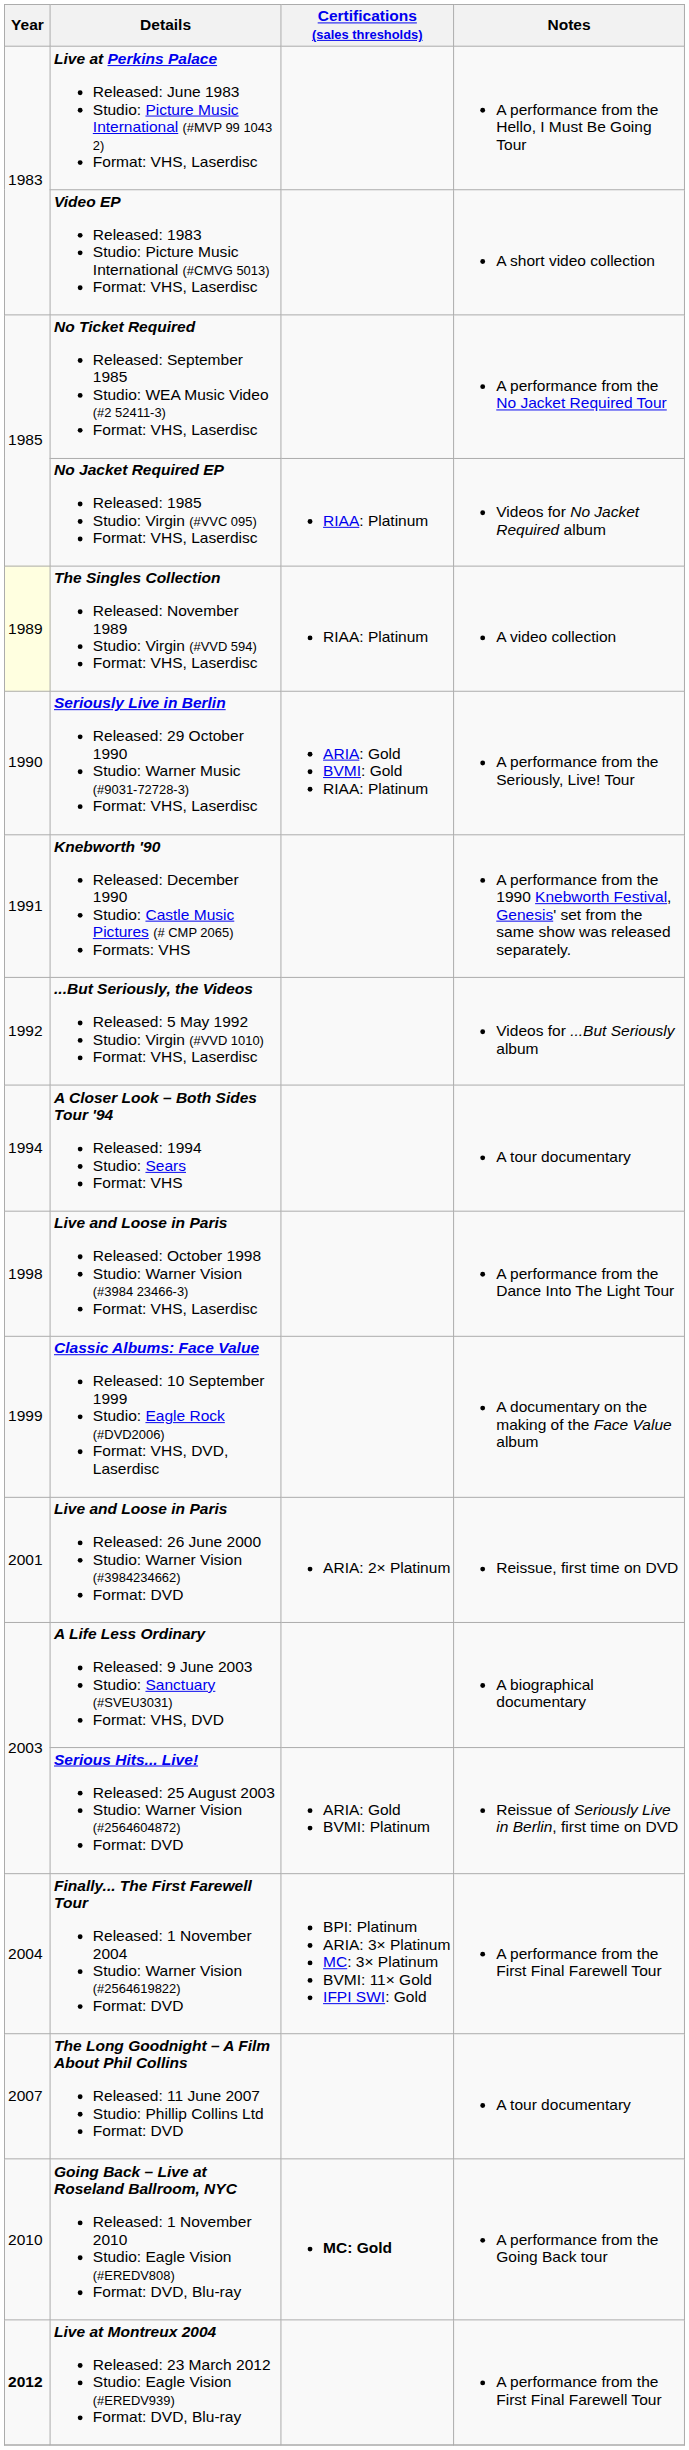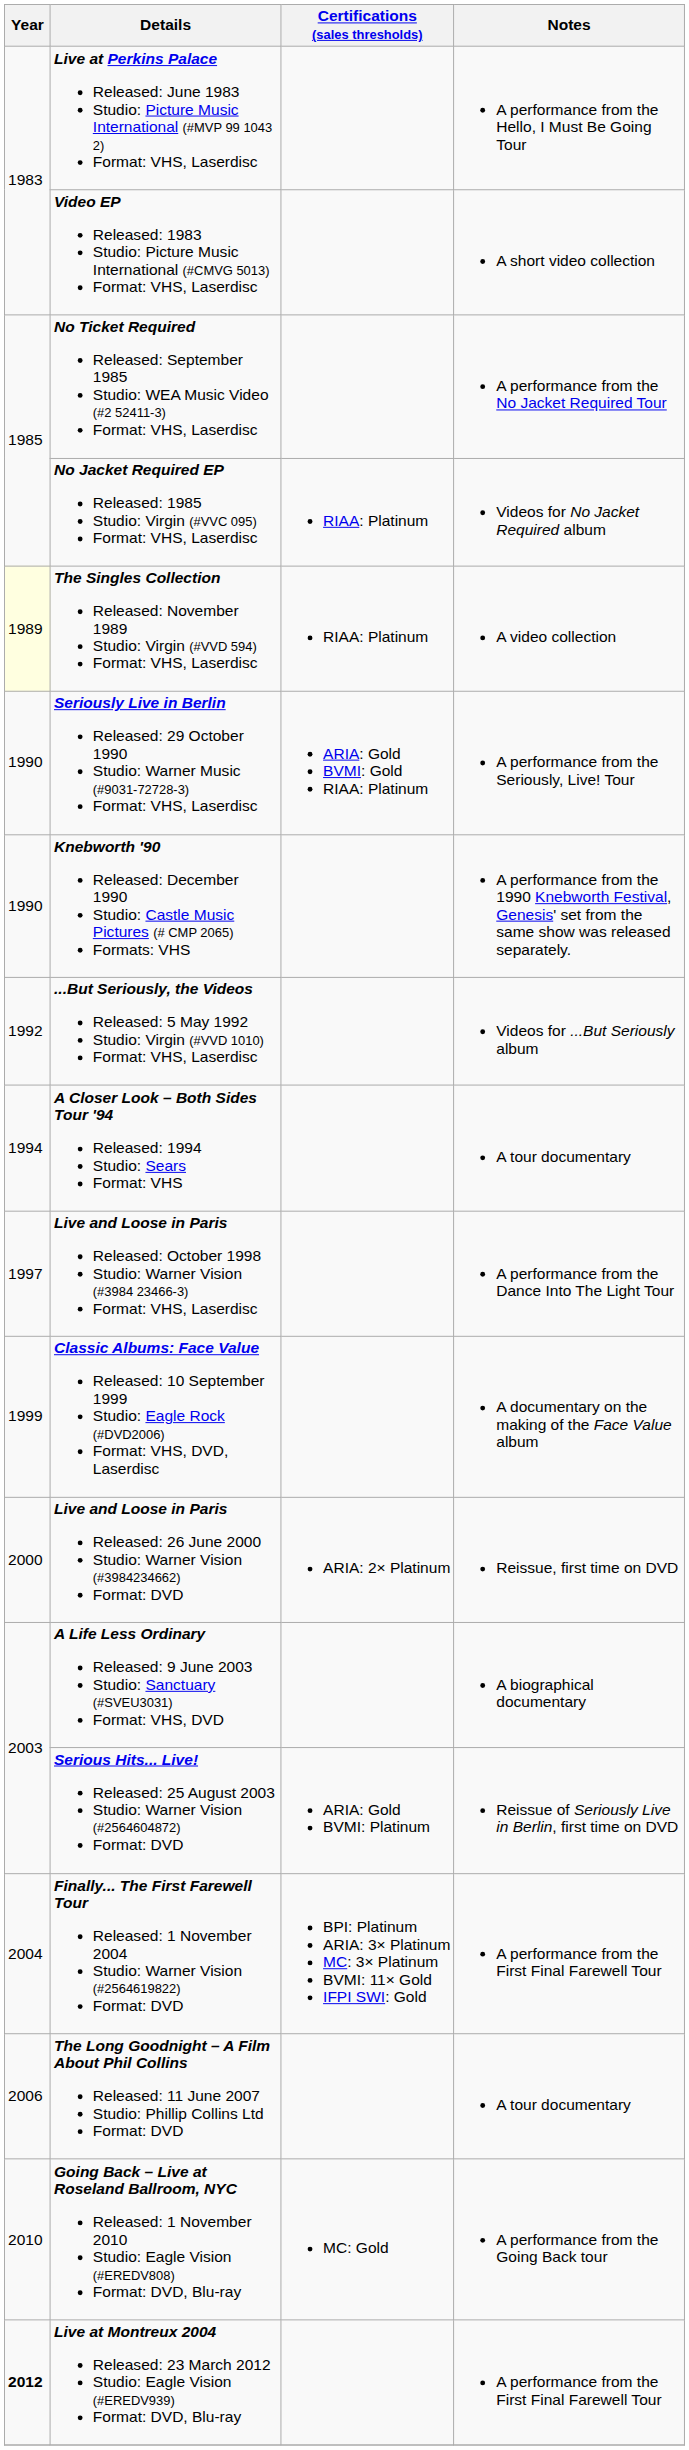(25, 905) 1991 -> (25, 905) 1990
(25, 1273) 1998 -> (25, 1273) 1997
(25, 1559) 2001 -> (25, 1559) 2000
(25, 2096) 2007 -> (25, 2096) 2006
(367, 2248) bold -> (367, 2248) normal
